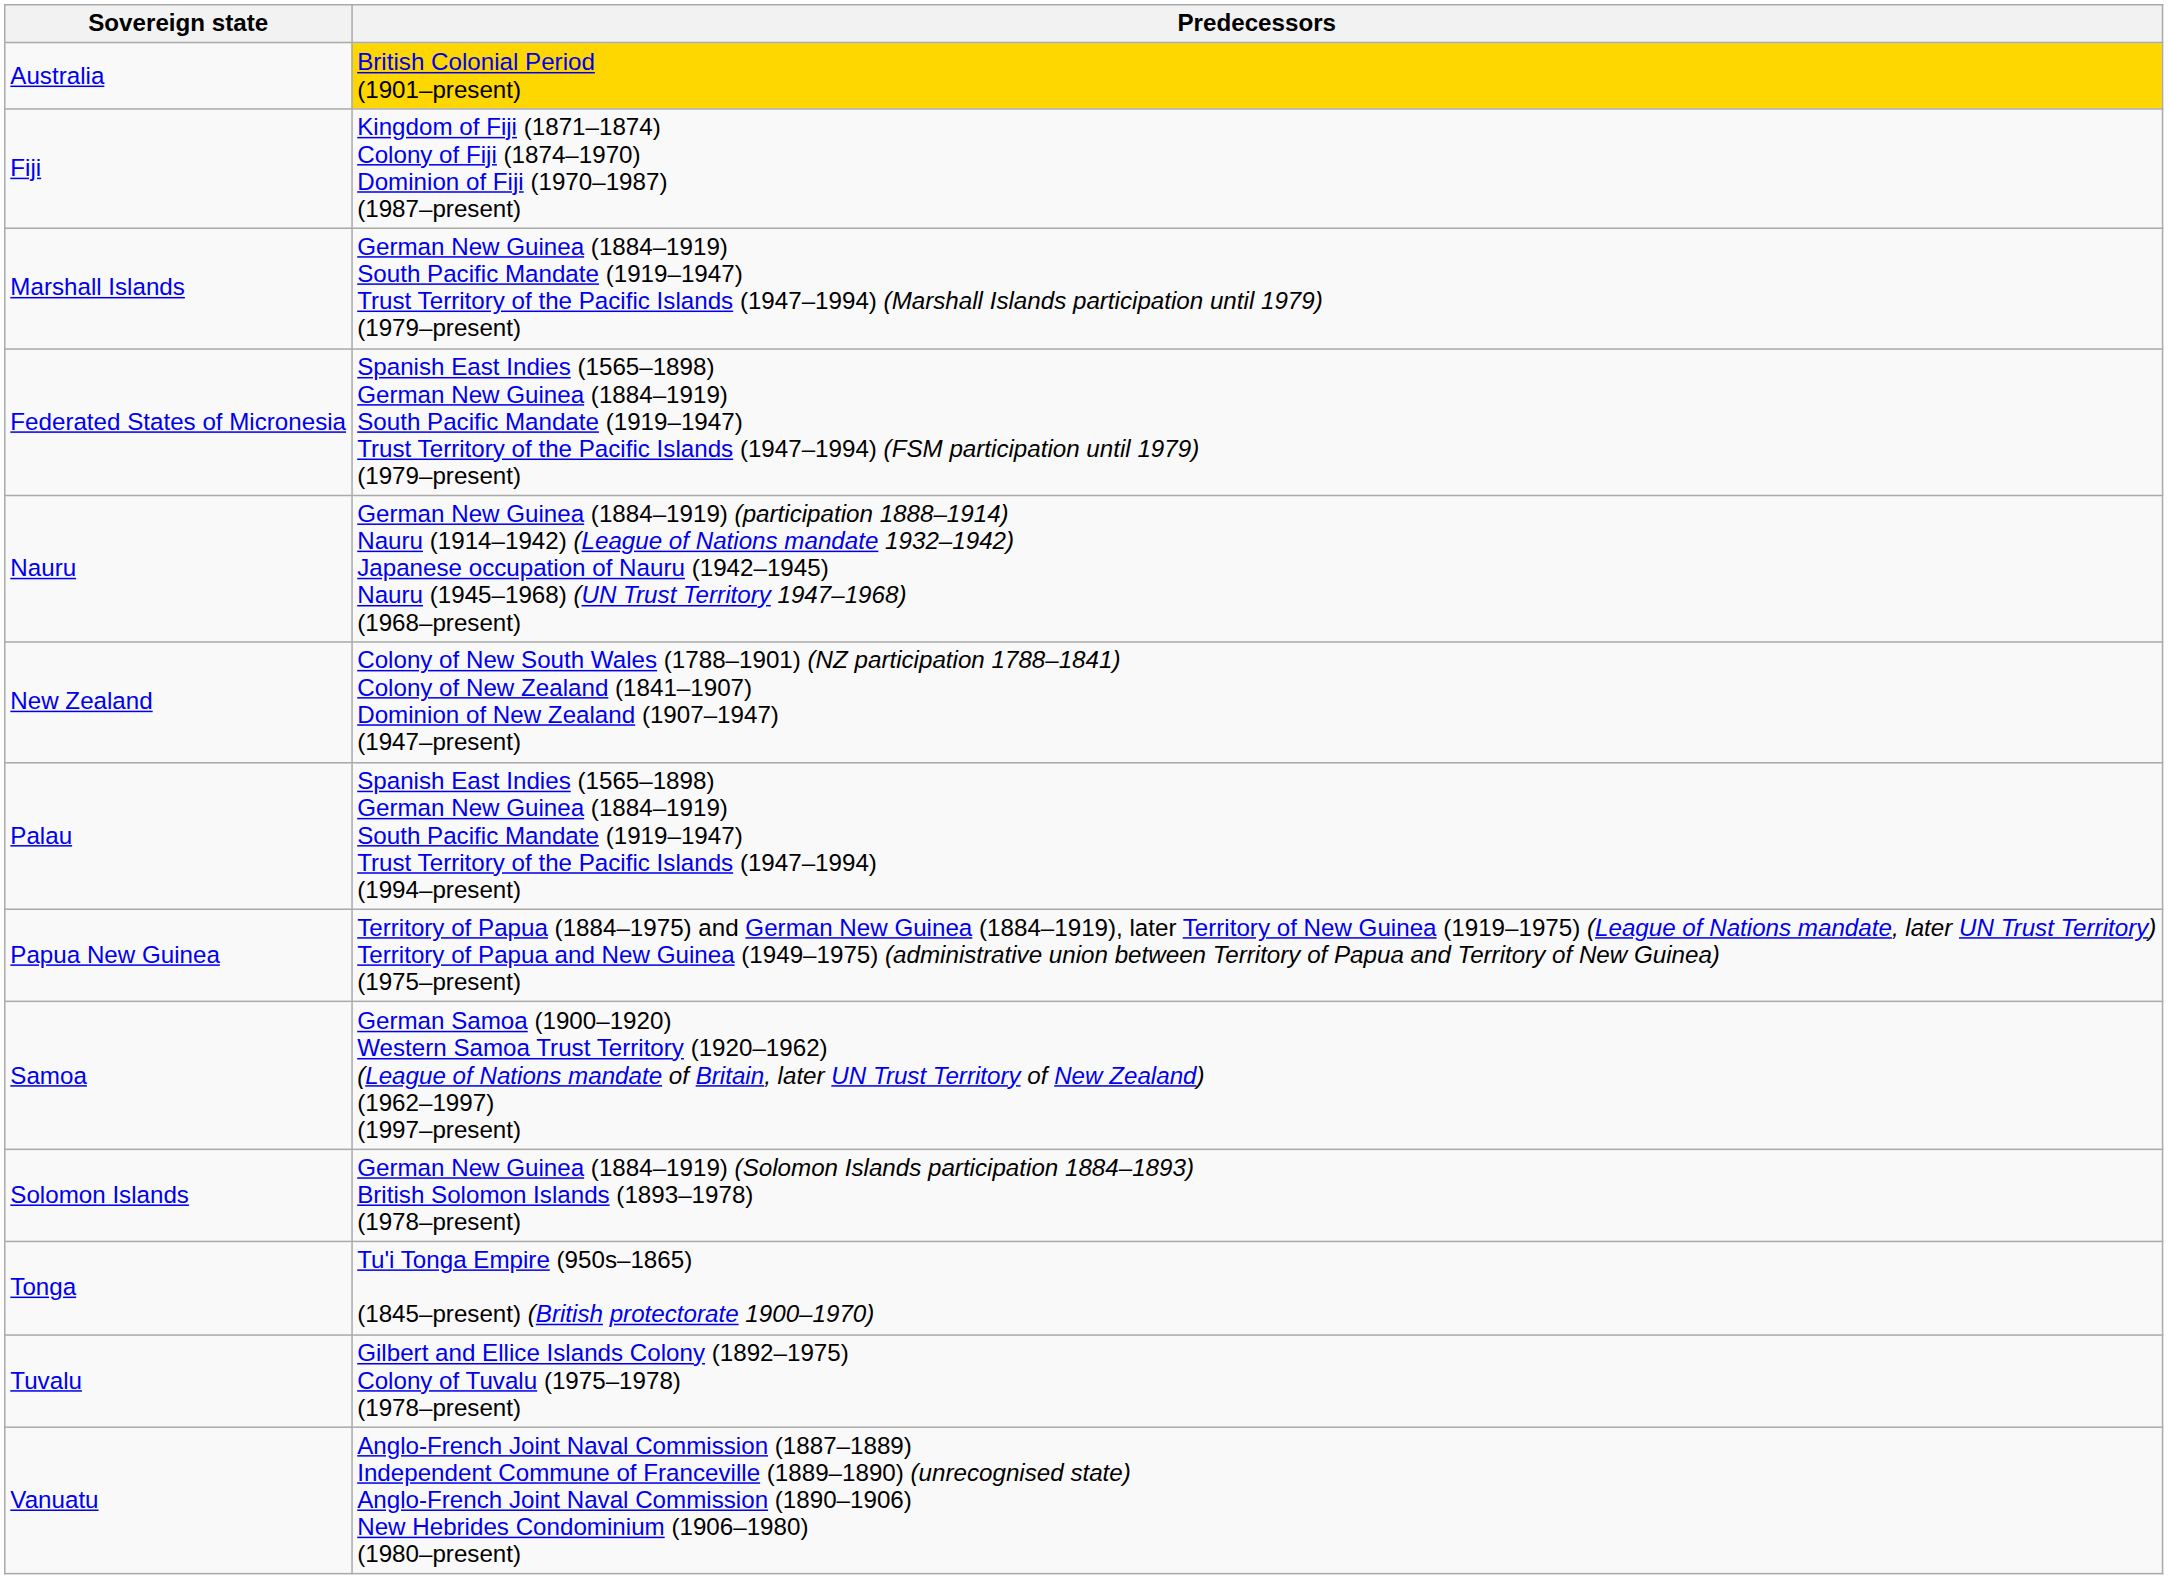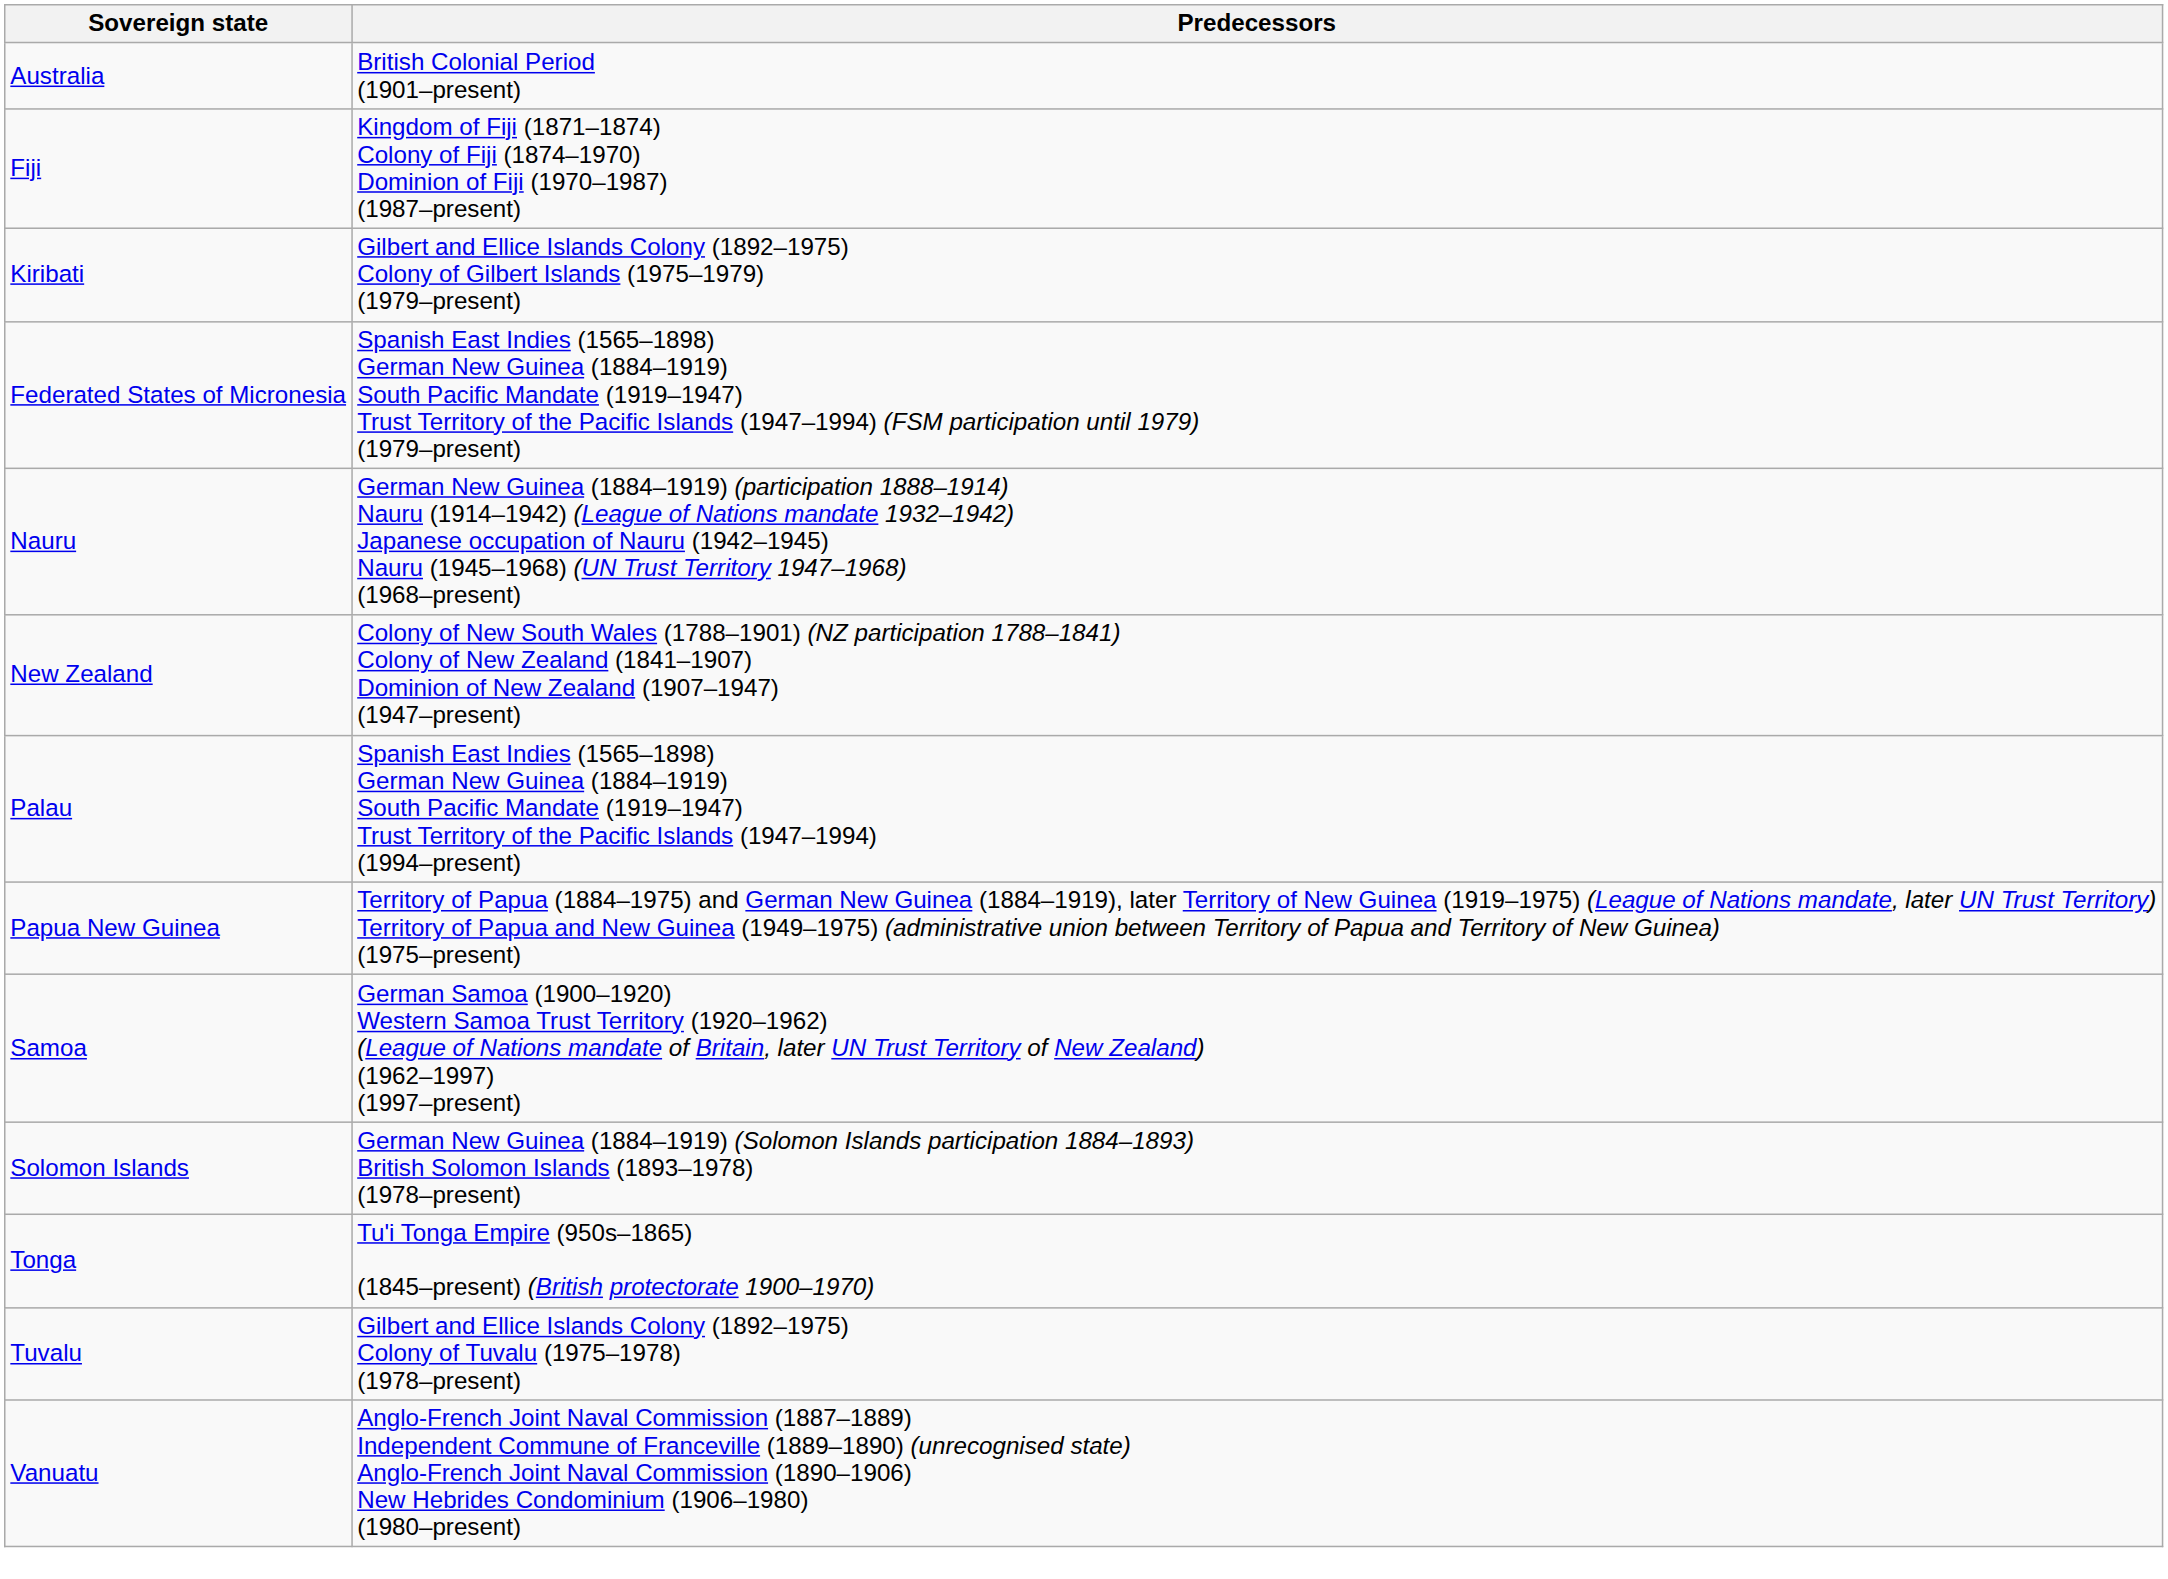(476, 75) gold background -> (476, 75) no background
+ row: (47, 274)
- row: (98, 288)
